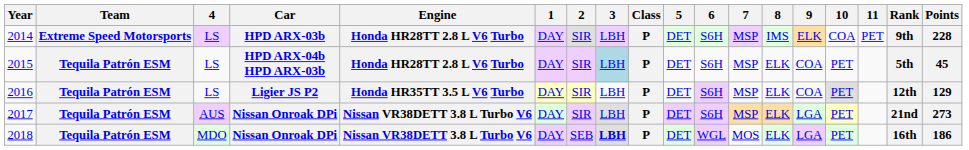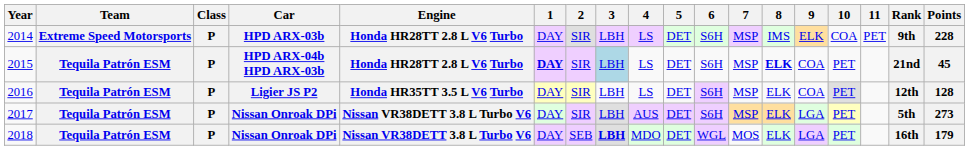columns swapped: (646, 15) <-> (212, 15)
(551, 64) normal -> (550, 64) bold
(778, 64) normal -> (779, 64) bold
(904, 64) 5th -> (907, 64) 21nd
(942, 93) 129 -> (944, 93) 128
(904, 113) 21nd -> (907, 113) 5th
(942, 134) 186 -> (944, 134) 179
